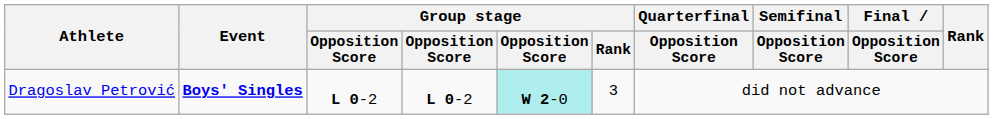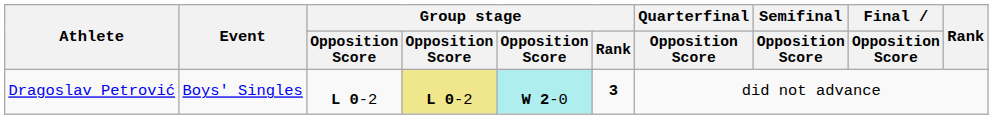(243, 91) bold -> (243, 91) normal
(449, 101) no background -> (449, 101) khaki background
(613, 91) normal -> (613, 91) bold
